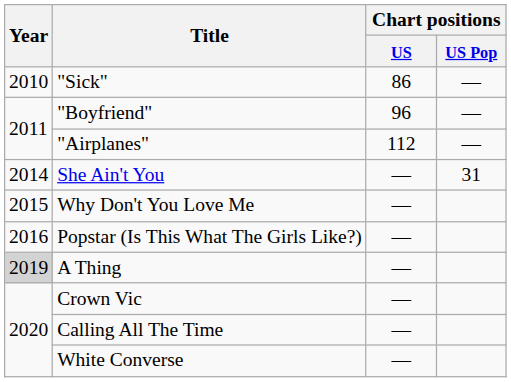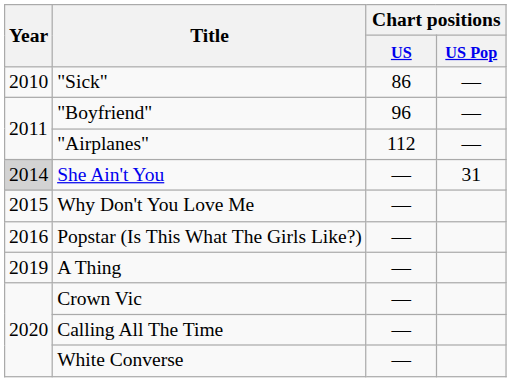(29, 174) no background -> (29, 174) lightgrey background
(29, 267) lightgrey background -> (29, 267) no background
